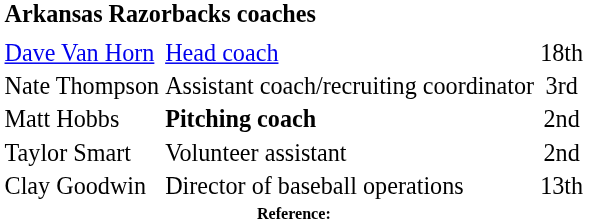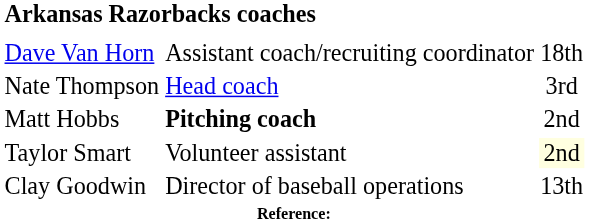(222, 53) Head coach -> (350, 53) Assistant coach/recruiting coordinator
(350, 86) Assistant coach/recruiting coordinator -> (222, 86) Head coach
(562, 152) no background -> (562, 152) lightyellow background
